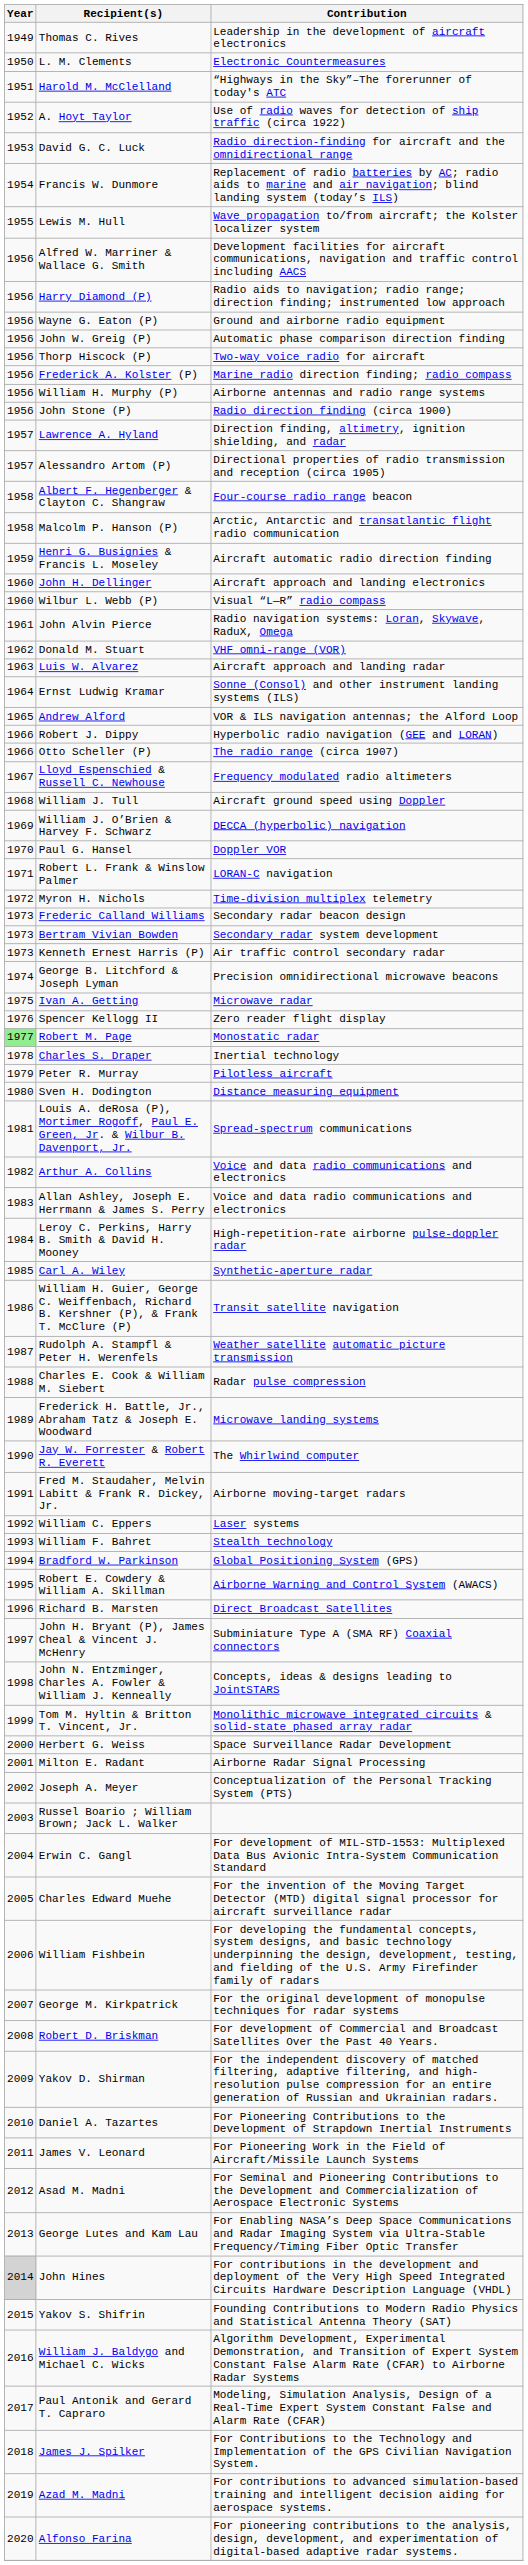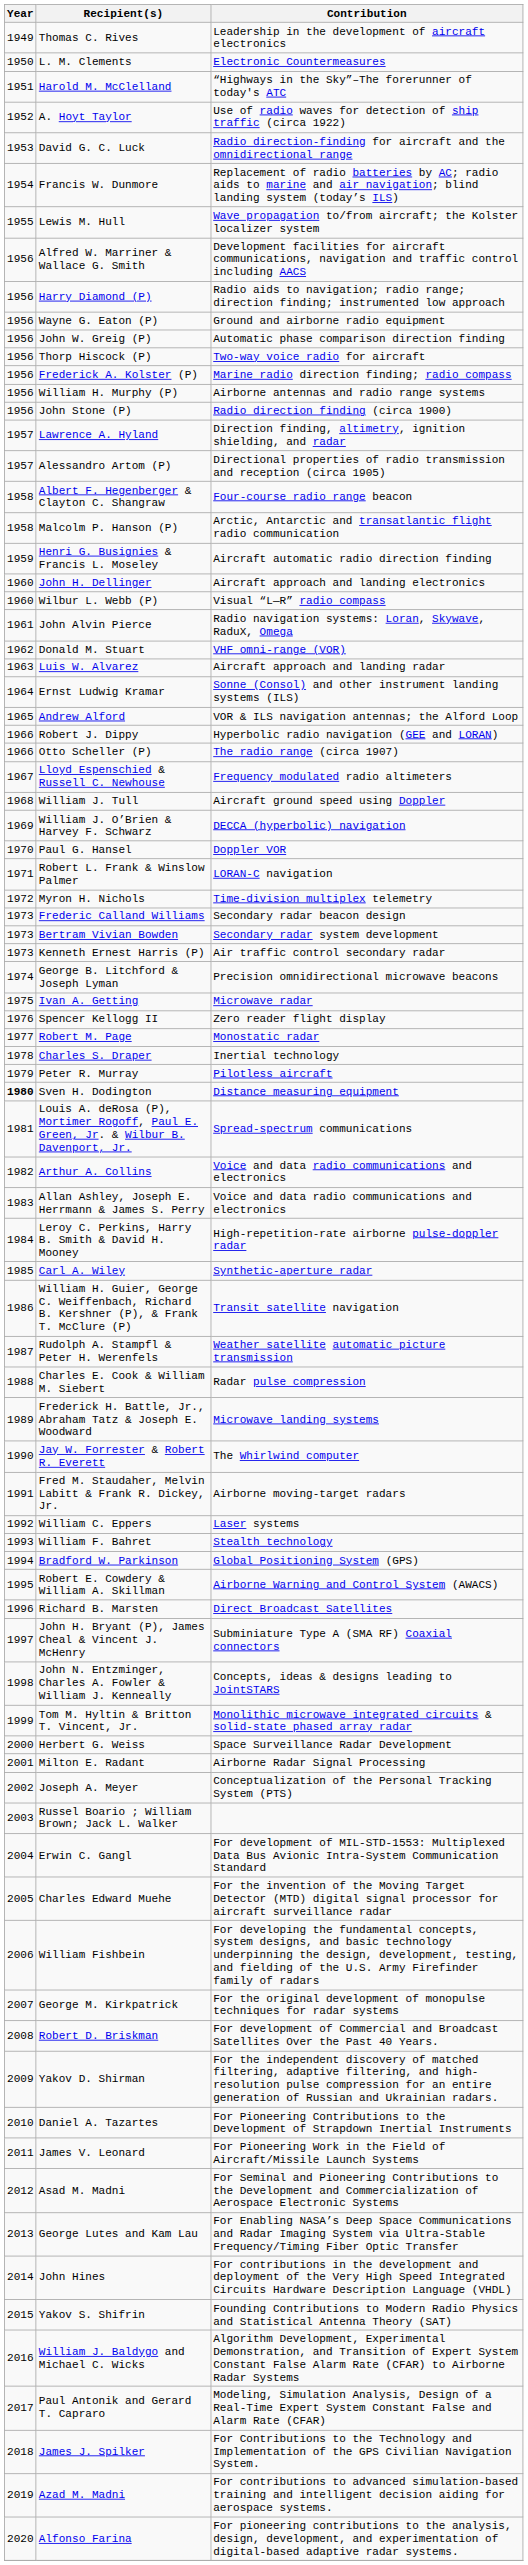(20, 1038) lightgreen background -> (20, 1038) no background
(20, 1092) normal -> (20, 1092) bold
(20, 2278) lightgrey background -> (20, 2278) no background
